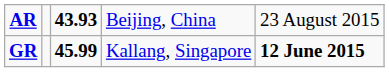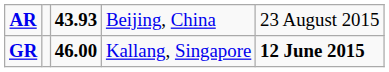(76, 51) 45.99 -> (76, 51) 46.00
